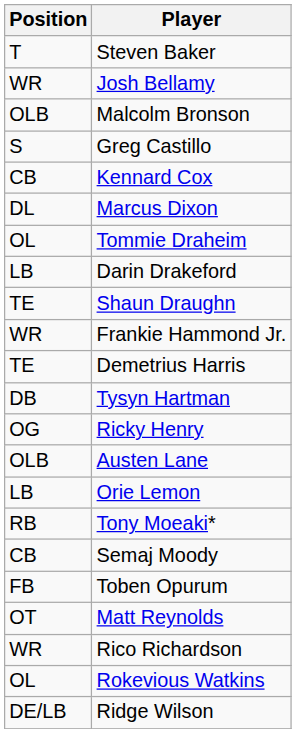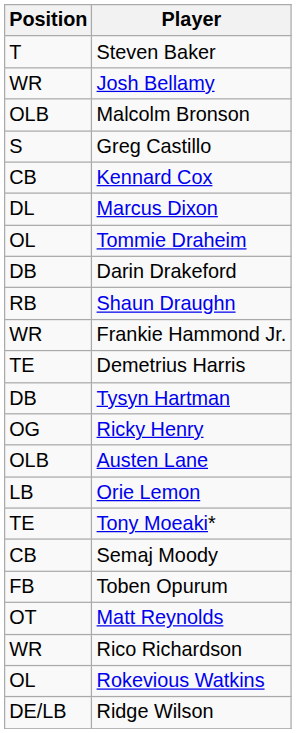(21, 271) LB -> (23, 271) DB
(22, 303) TE -> (23, 303) RB
(23, 523) RB -> (22, 523) TE
